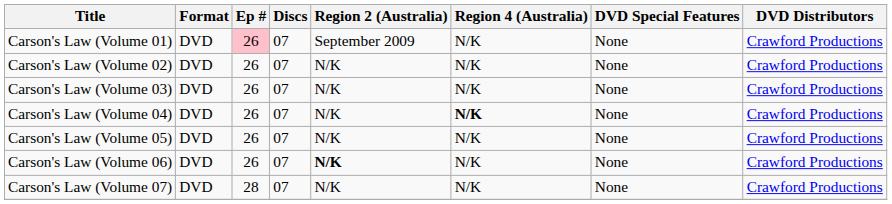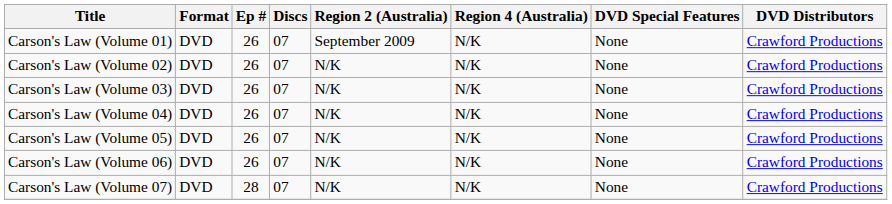(251, 41) pink background -> (251, 41) no background
(468, 114) bold -> (468, 114) normal
(328, 162) bold -> (328, 162) normal
